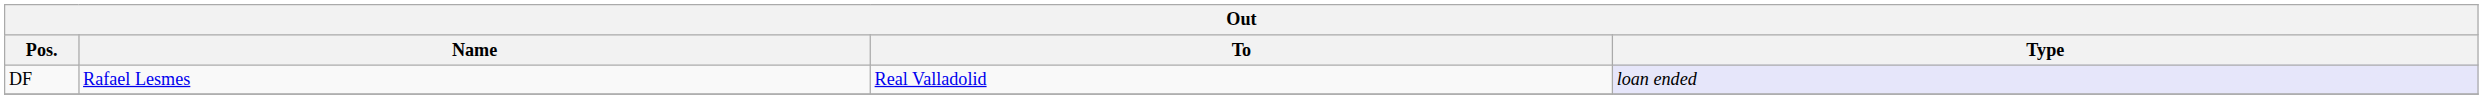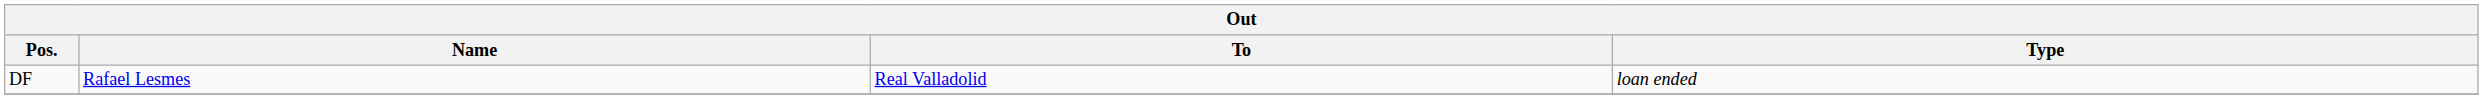(1657, 79) lavender background -> (1657, 79) no background
